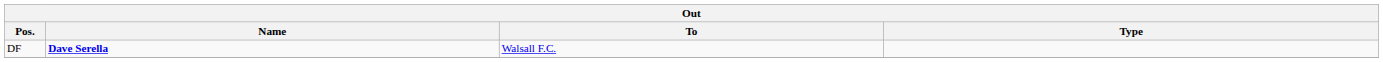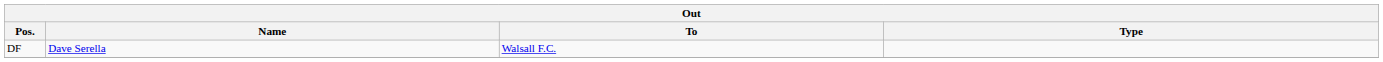(78, 48) bold -> (77, 48) normal
